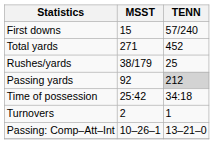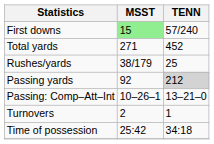(126, 30) no background -> (126, 30) lightgreen background
rows swapped: (61, 130) <-> (52, 97)
